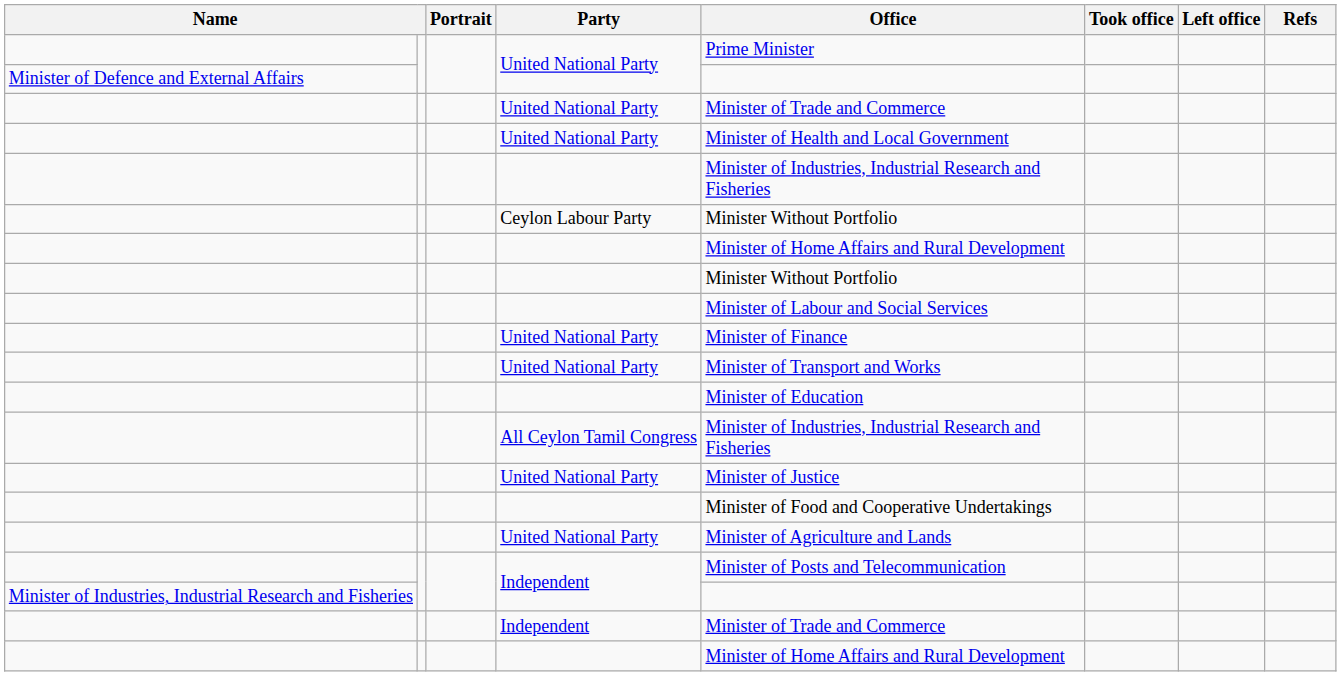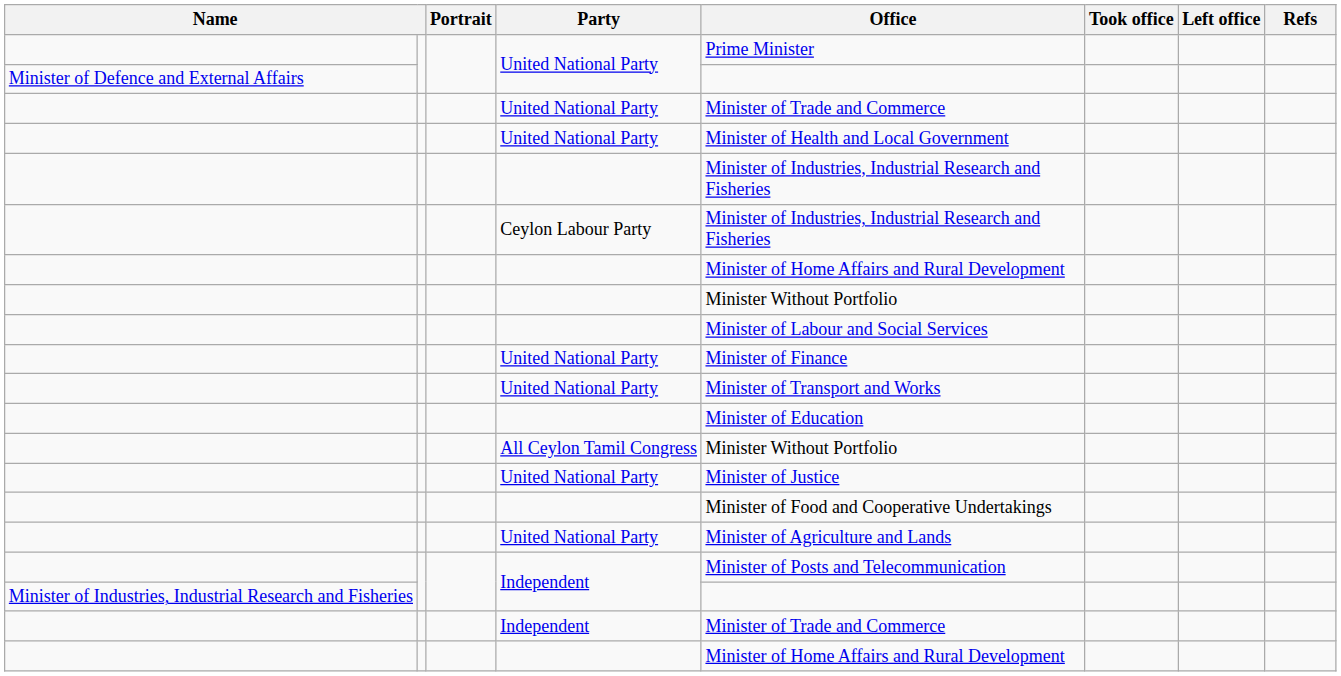(801, 219) Minister Without Portfolio -> (873, 229) Minister of Industries, Industrial Research and Fisheries
(873, 437) Minister of Industries, Industrial Research and Fisheries -> (801, 448) Minister Without Portfolio
